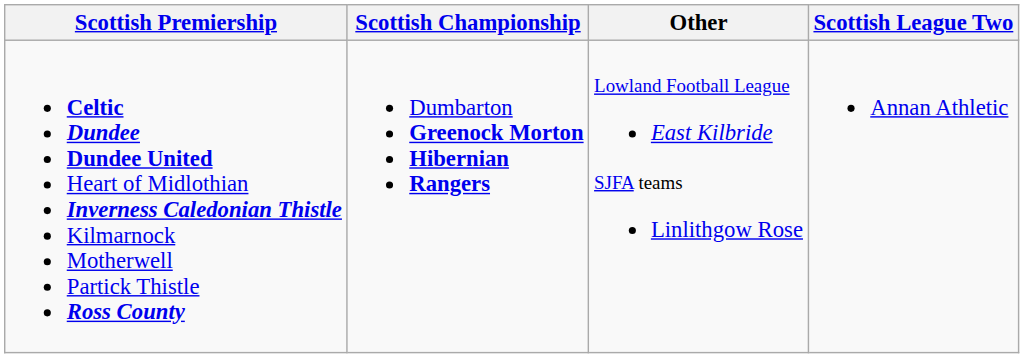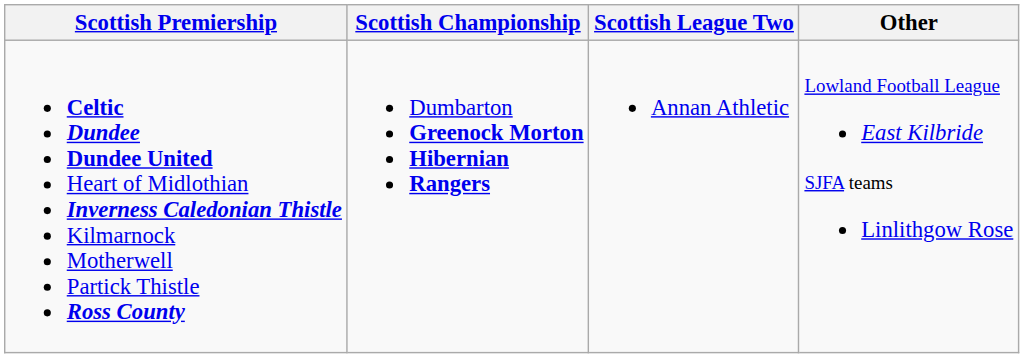columns swapped: (913, 22) <-> (699, 22)
